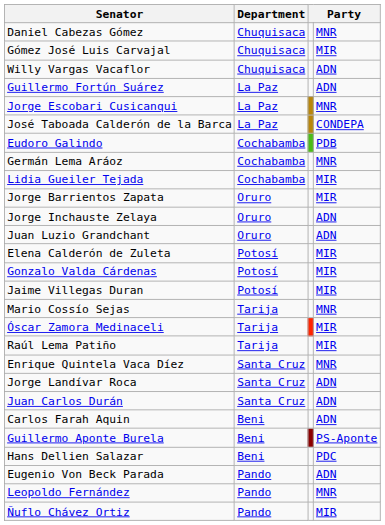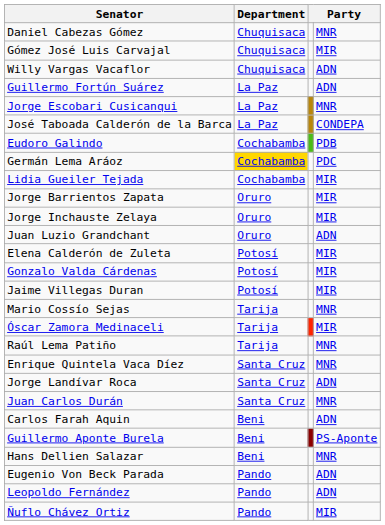(271, 161) no background -> (271, 161) gold background
(326, 161) MNR -> (326, 161) PDC
(326, 216) ADN -> (326, 216) MIR
(326, 345) MIR -> (326, 345) MNR
(326, 401) ADN -> (326, 401) MNR
(326, 456) PDC -> (326, 456) MNR
(326, 493) MNR -> (326, 493) ADN
